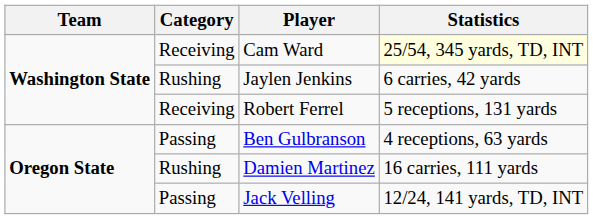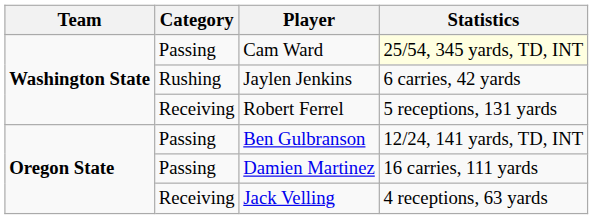(197, 49) Receiving -> (187, 49) Passing
(466, 138) 4 receptions, 63 yards -> (483, 138) 12/24, 141 yards, TD, INT
(190, 168) Rushing -> (187, 168) Passing
(187, 198) Passing -> (197, 198) Receiving
(483, 198) 12/24, 141 yards, TD, INT -> (466, 198) 4 receptions, 63 yards
